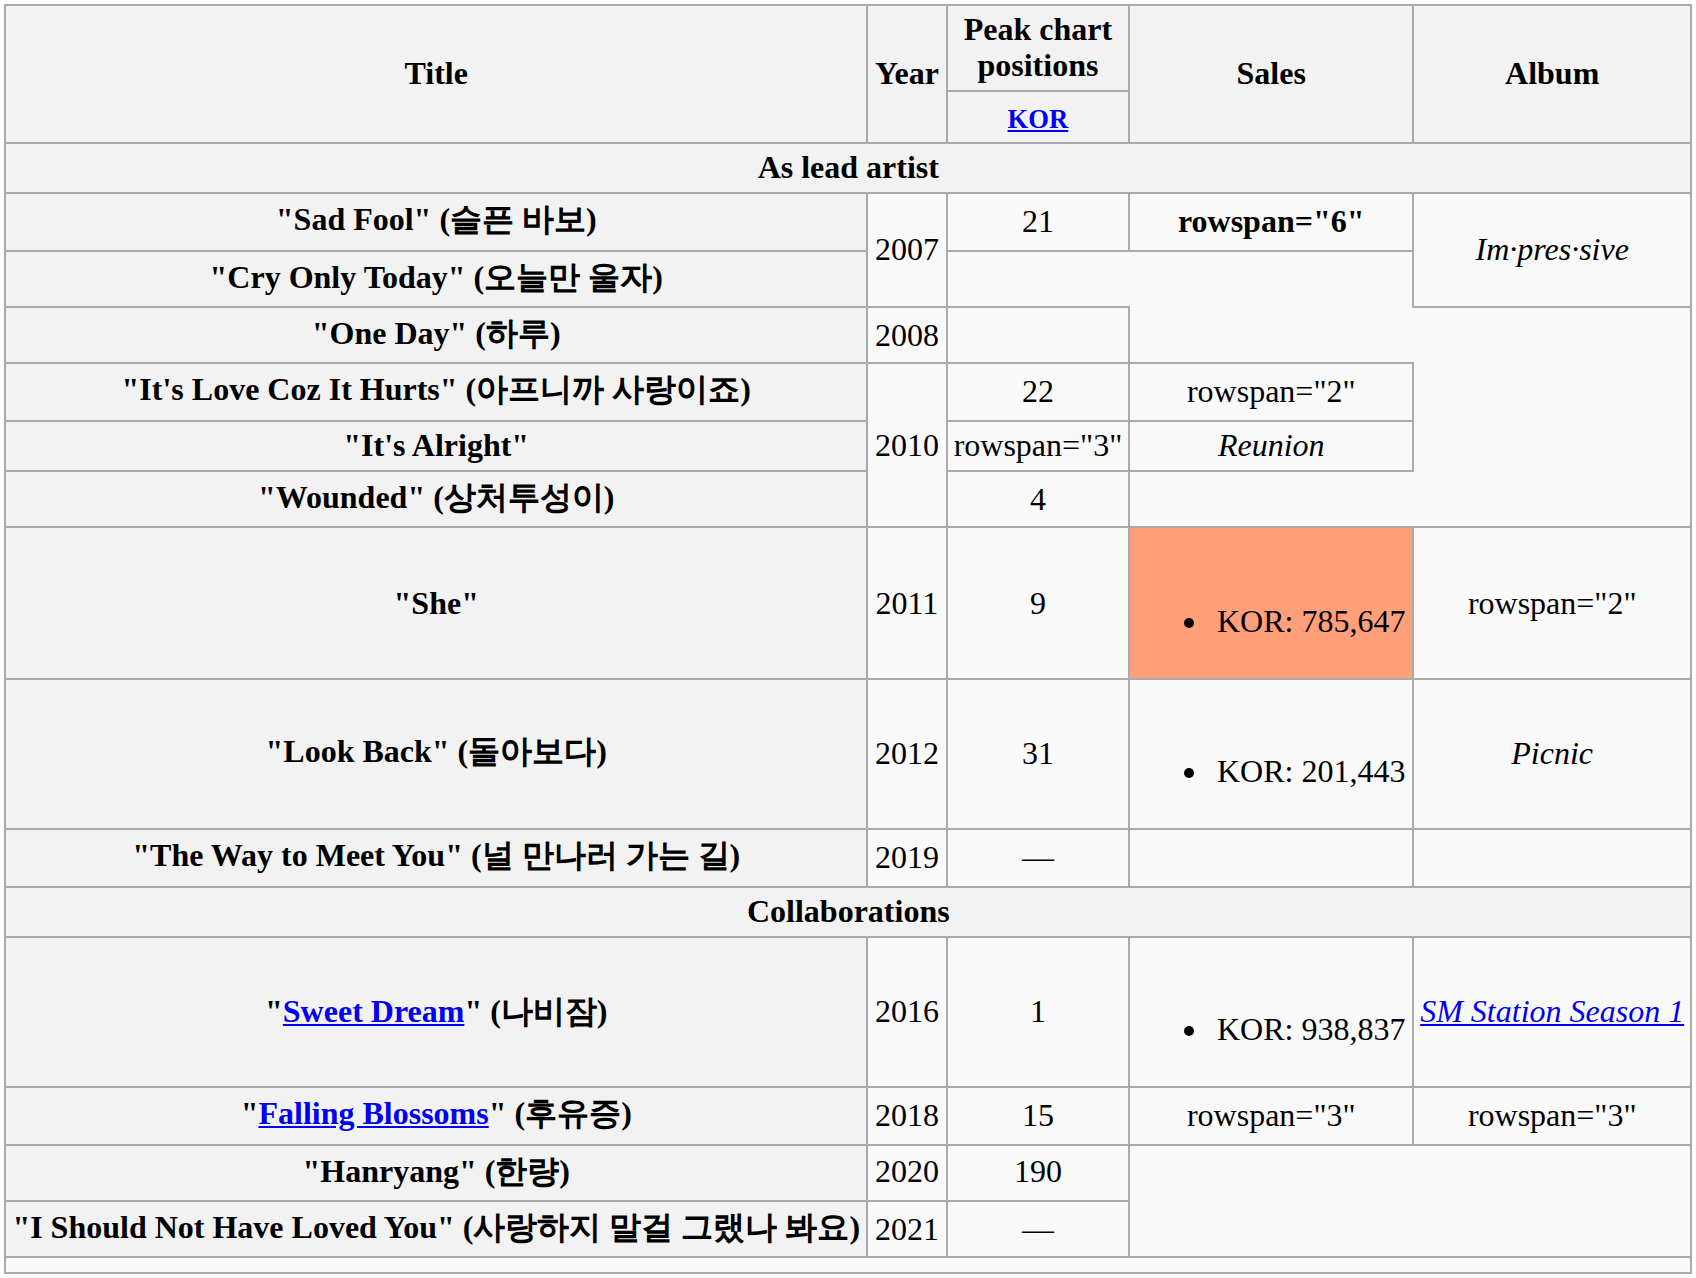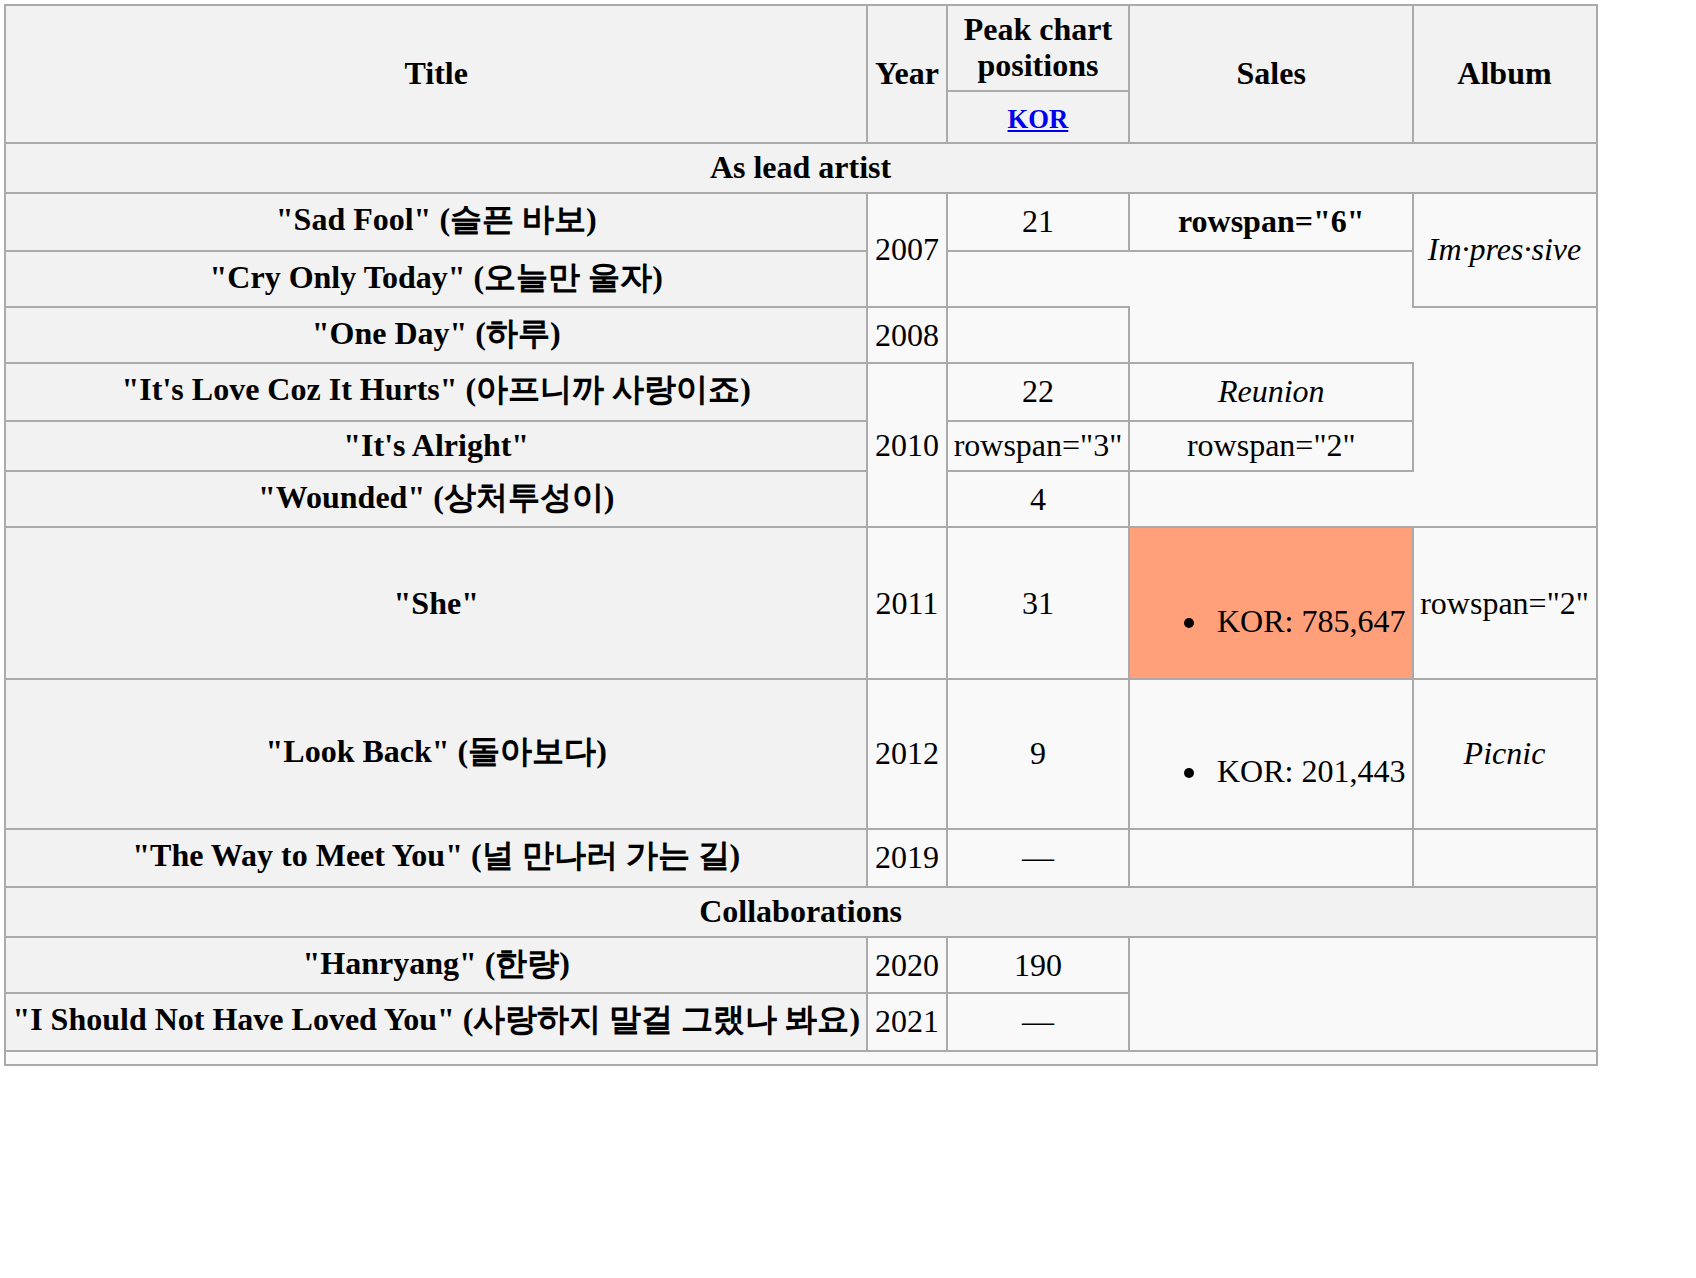(1271, 391) rowspan="2" -> (1271, 391) Reunion
(1271, 445) Reunion -> (1271, 445) rowspan="2"
(1038, 602) 9 -> (1038, 602) 31
(1038, 753) 31 -> (1038, 753) 9
- row: (436, 1010)
- row: (436, 1114)
